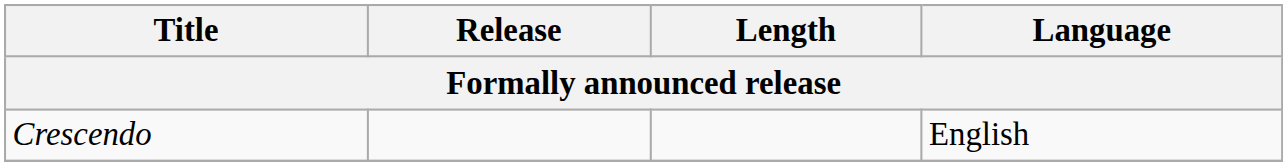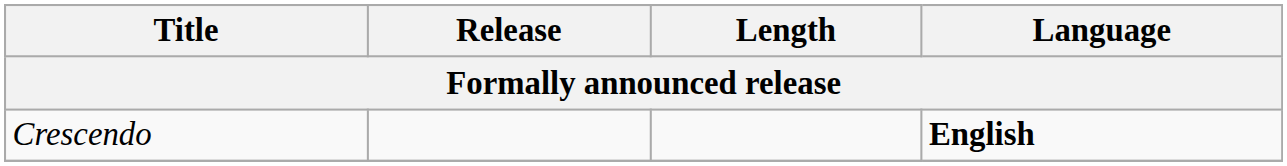(979, 134) normal -> (982, 134) bold
